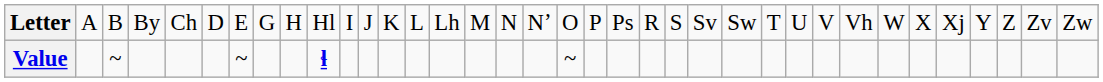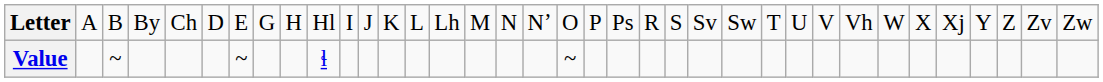(324, 58) bold -> (324, 58) normal
